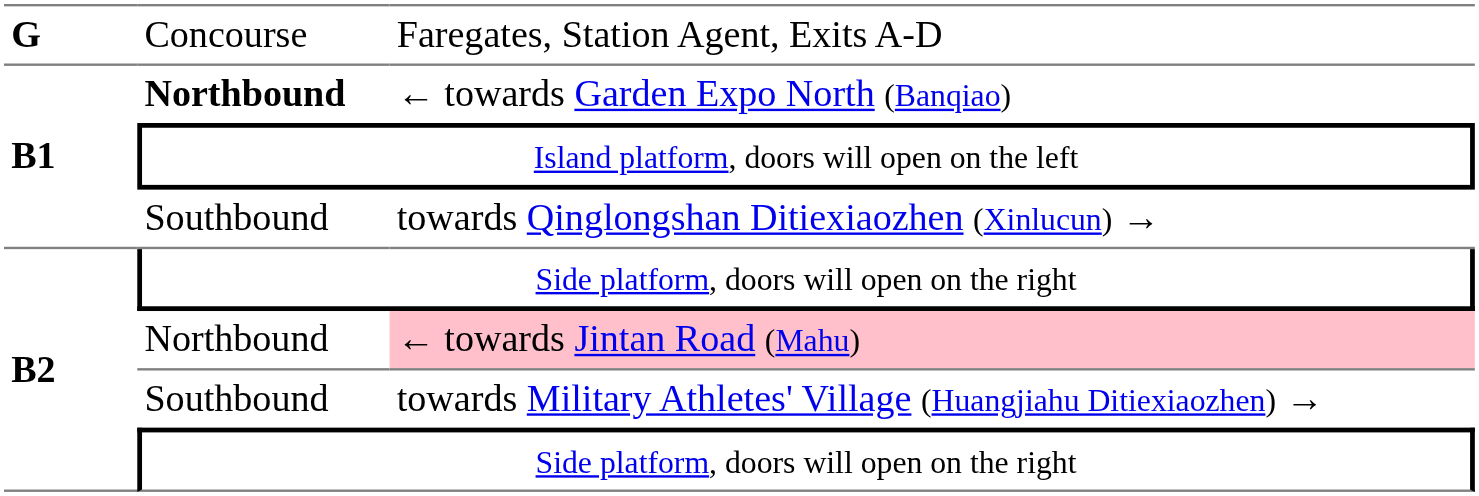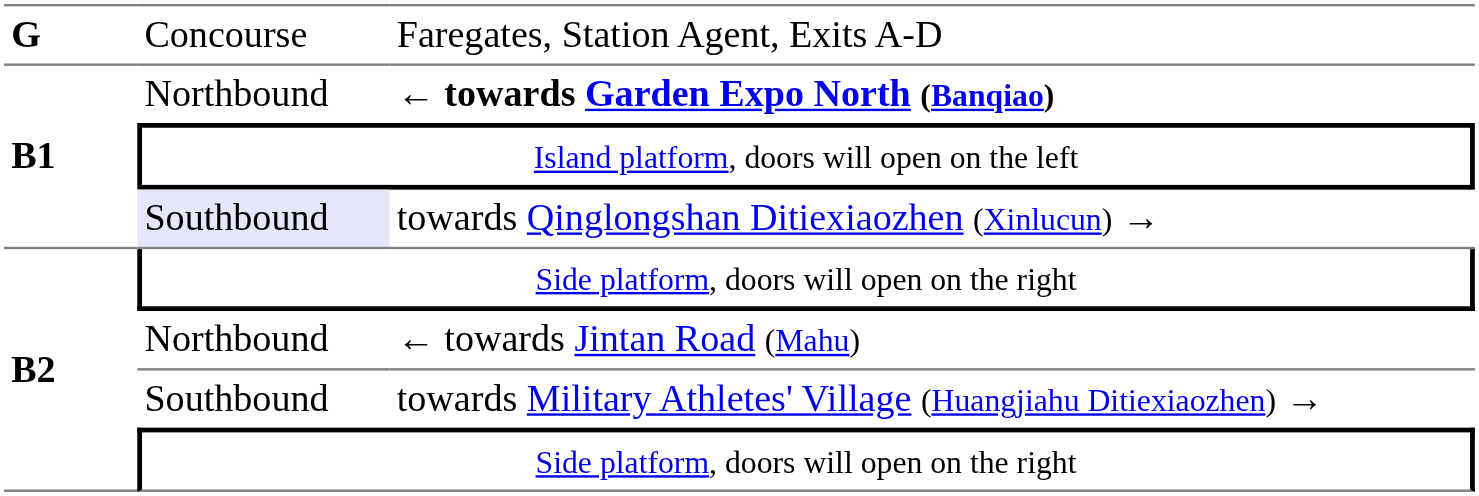(245, 93) bold -> (236, 93) normal
(704, 93) normal -> (726, 93) bold
(236, 217) no background -> (236, 217) lavender background
(628, 338) pink background -> (628, 338) no background
